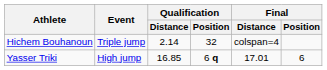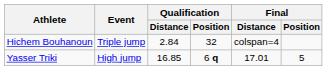(169, 43) 2.14 -> (169, 43) 2.84
(302, 58) 6 -> (302, 58) 5
